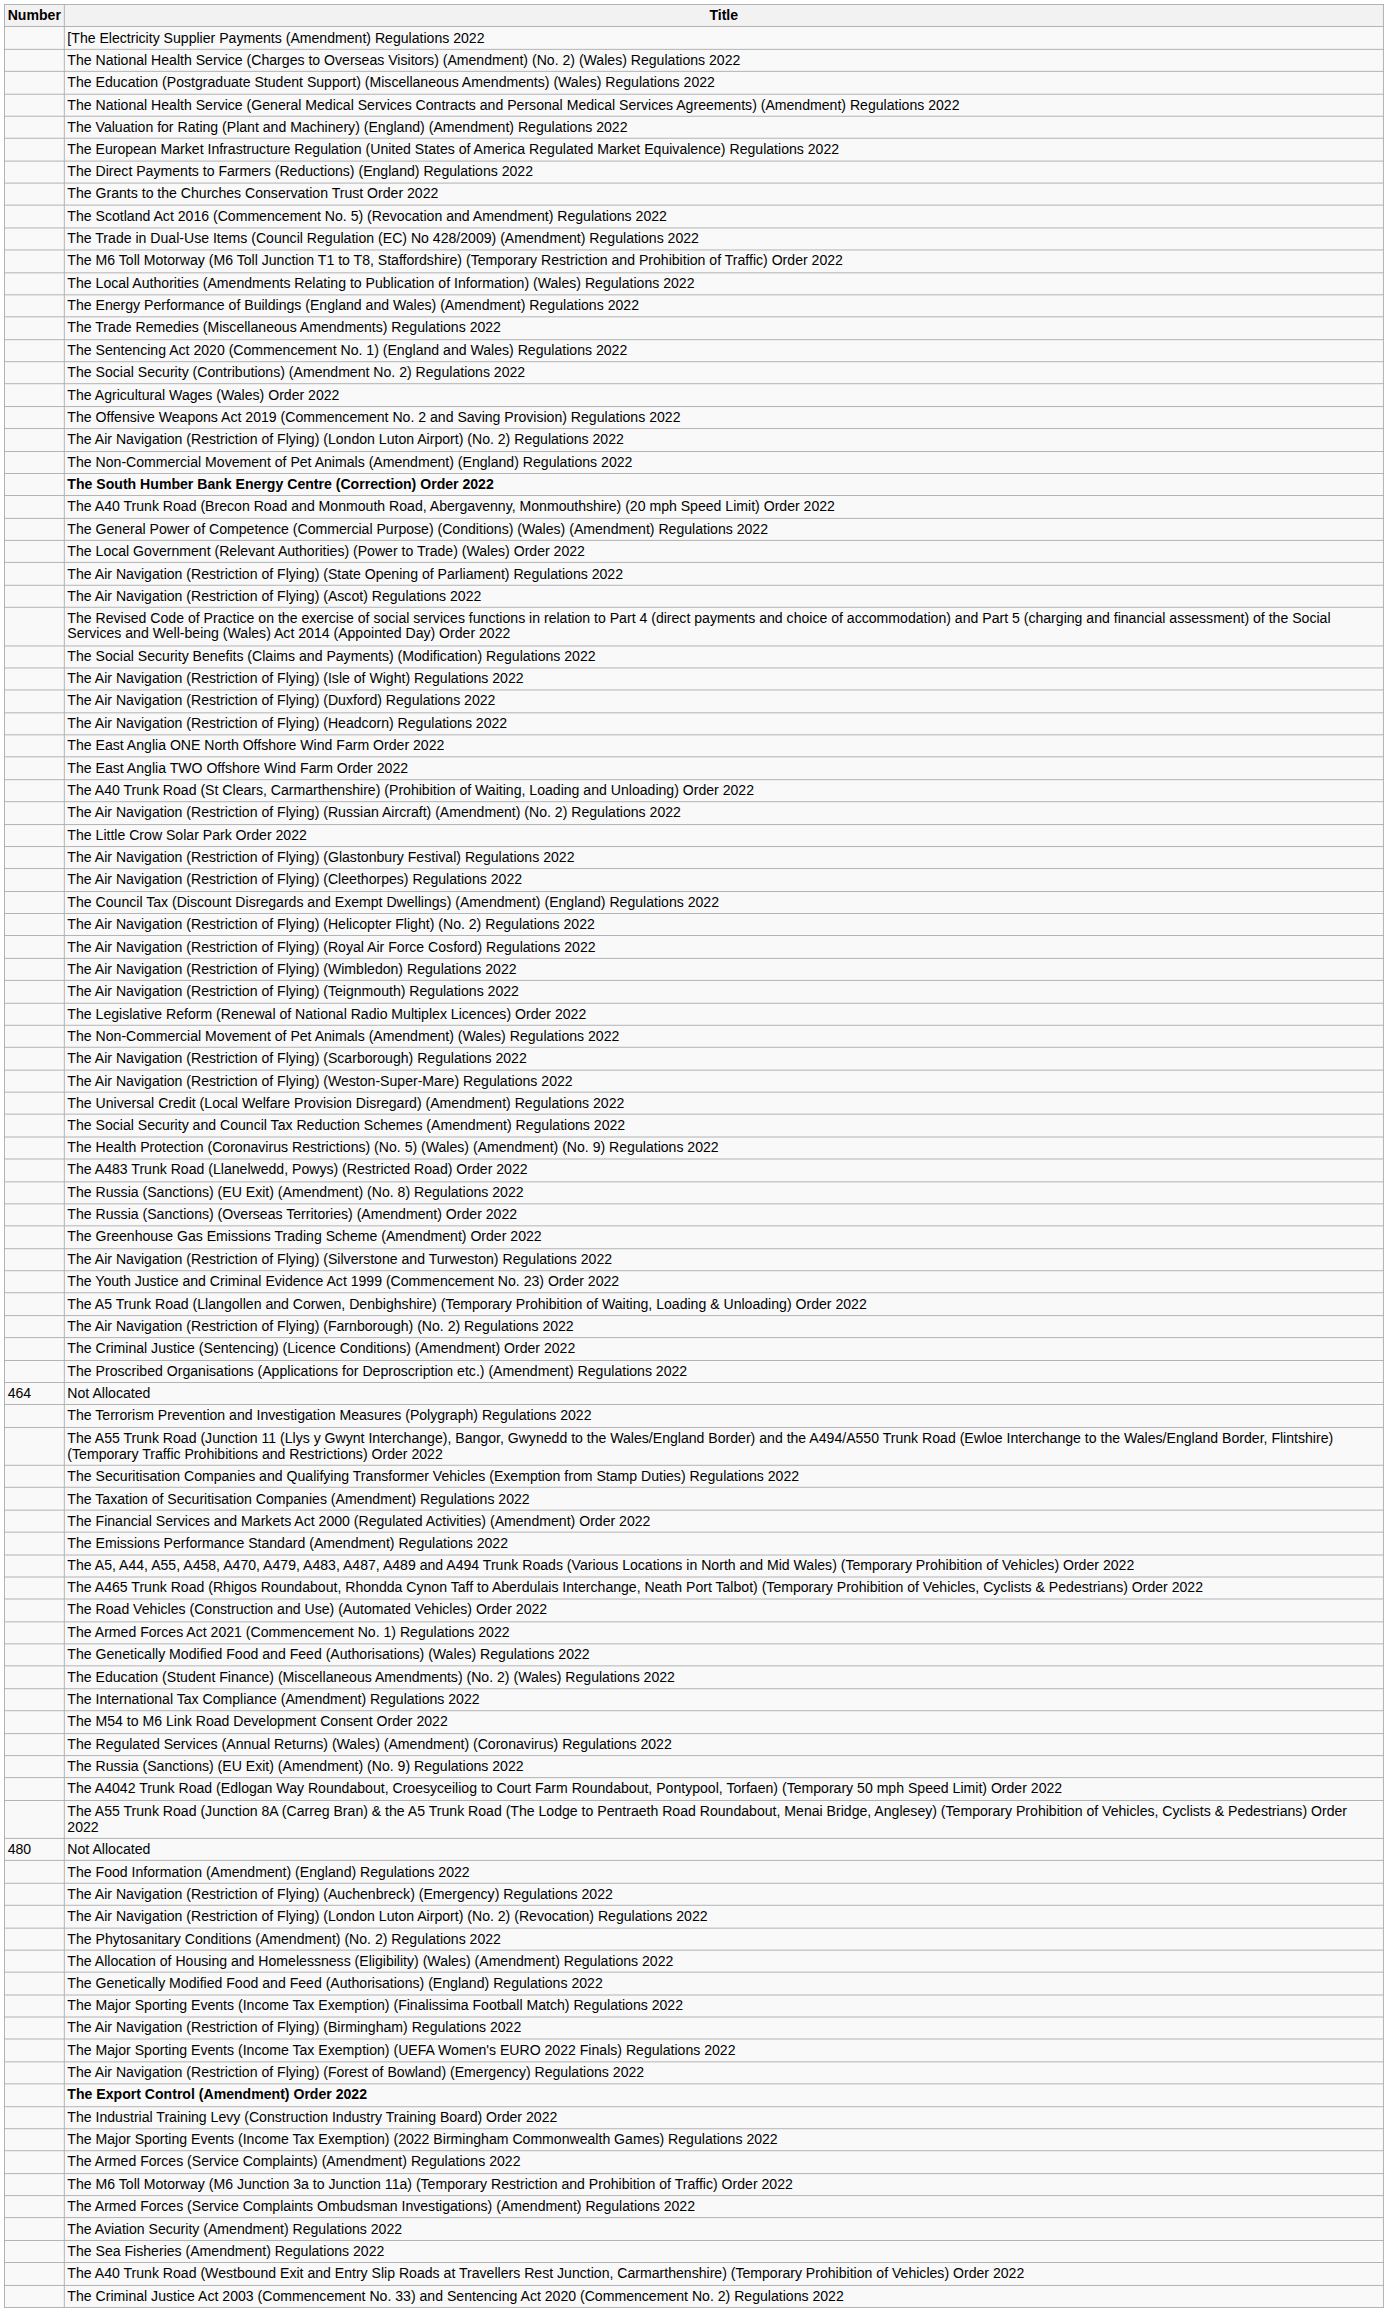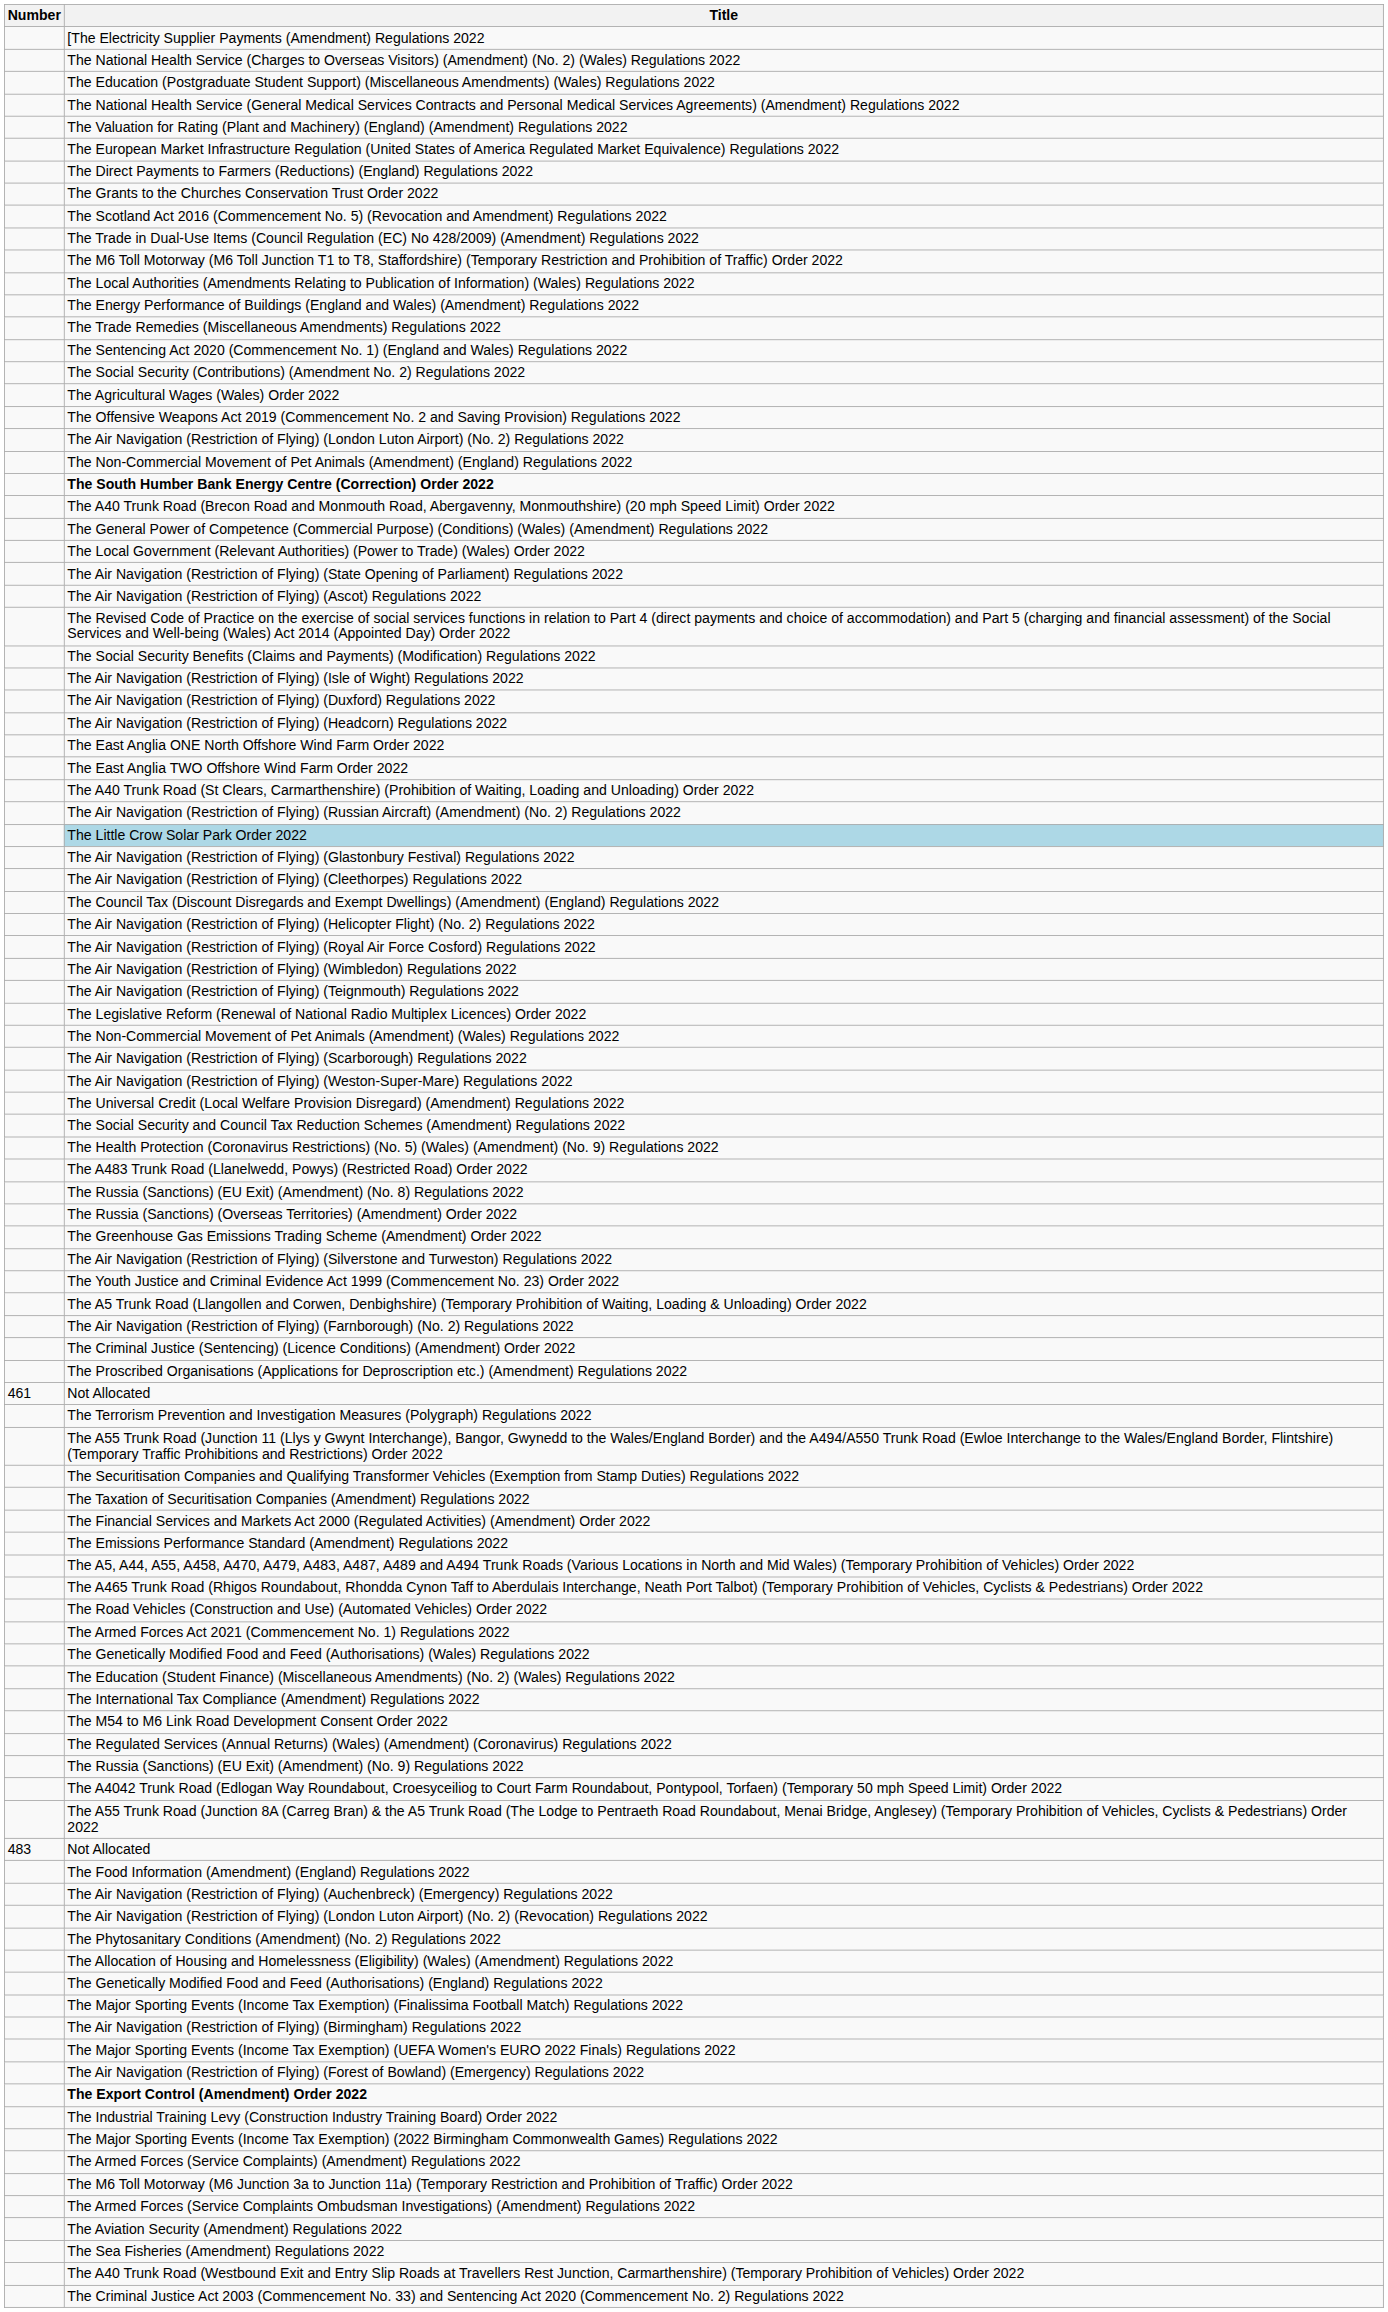(187, 835) no background -> (187, 835) lightblue background
(19, 1393) 464 -> (19, 1393) 461
(19, 1849) 480 -> (19, 1849) 483
